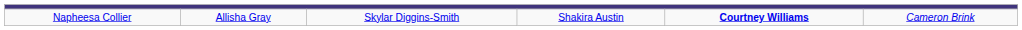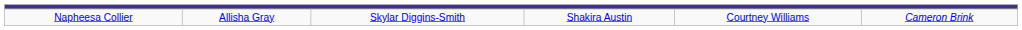(764, 17) bold -> (768, 17) normal
